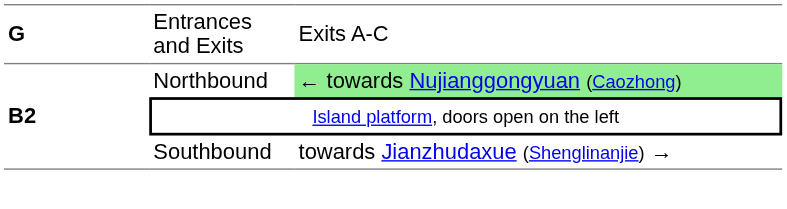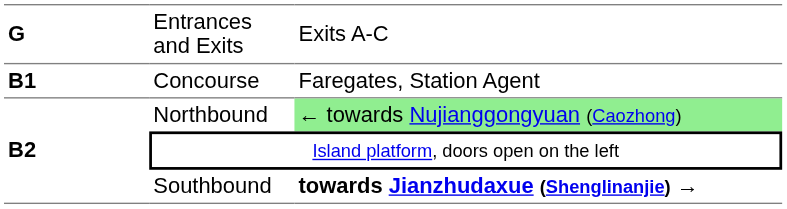+ row: (206, 80)
(486, 151) normal -> (499, 186) bold
